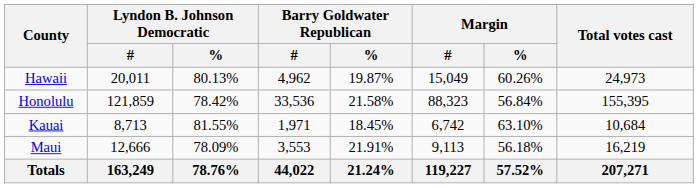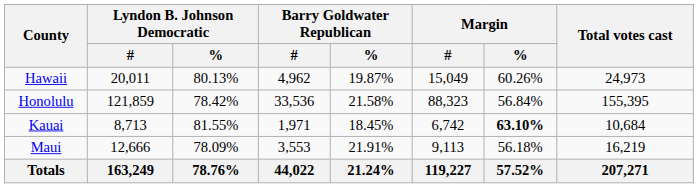(520, 124) normal -> (520, 124) bold
